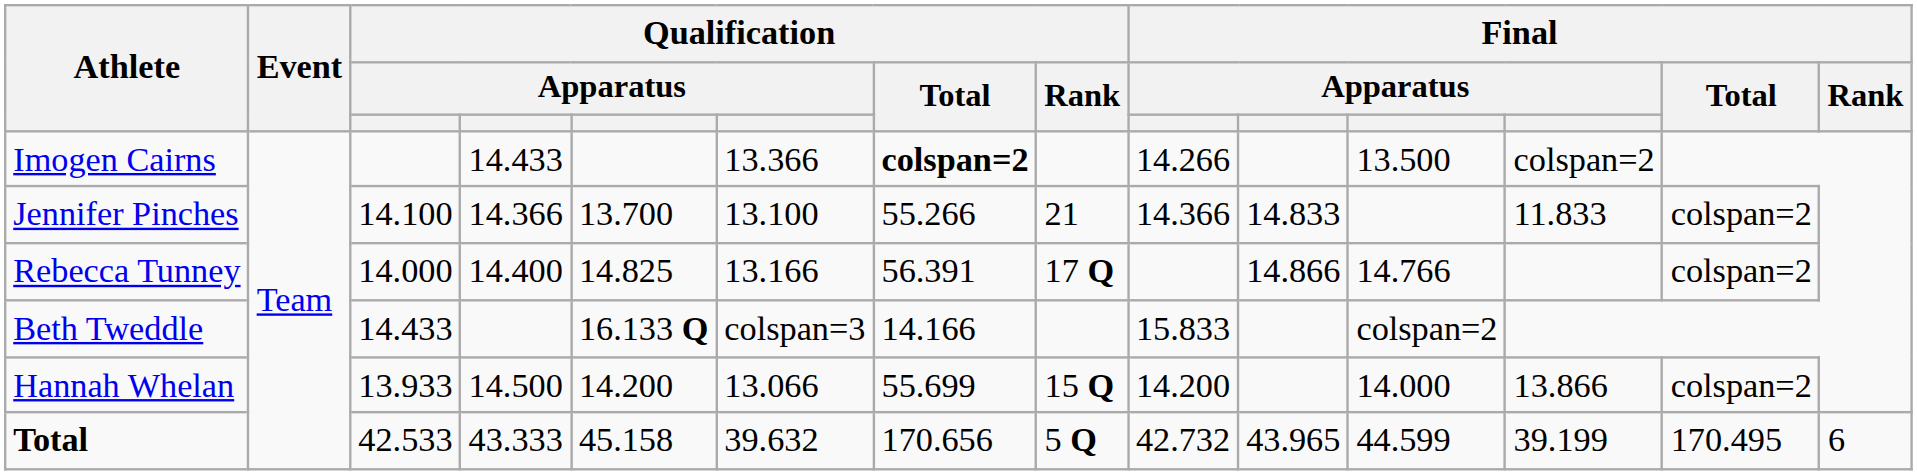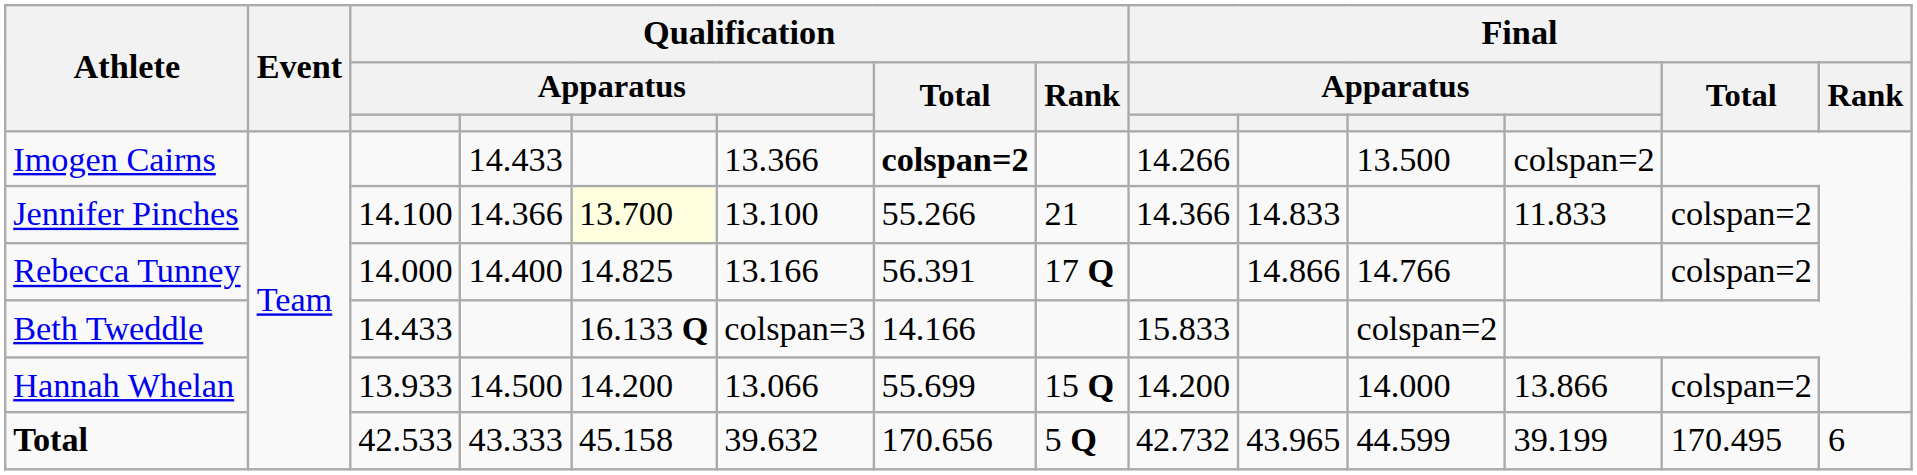(626, 215) no background -> (626, 215) lightyellow background
